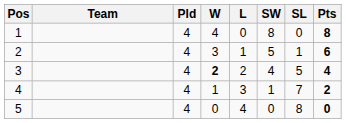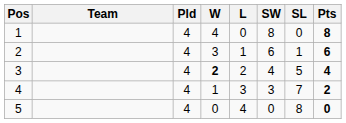(271, 52) 5 -> (271, 52) 6
(271, 90) 1 -> (271, 90) 3
